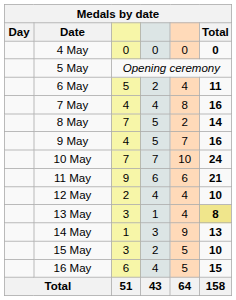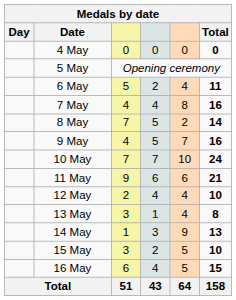(215, 214) khaki background -> (215, 214) no background
